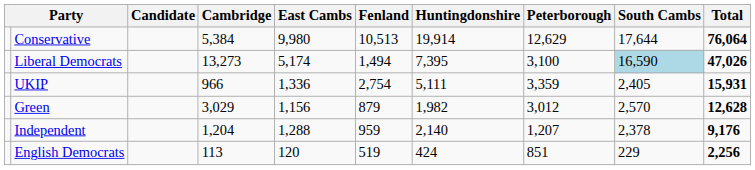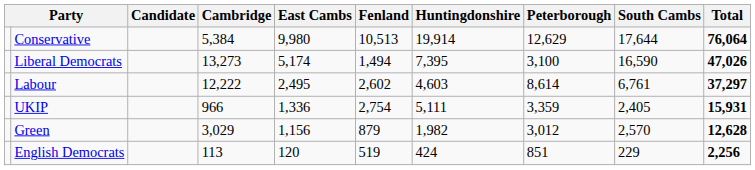(638, 61) lightblue background -> (638, 61) no background
+ row: (35, 84)
- row: (50, 130)
